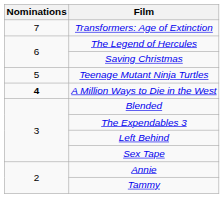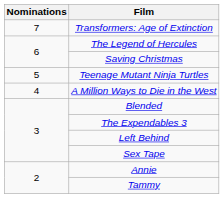(37, 91) bold -> (37, 91) normal
